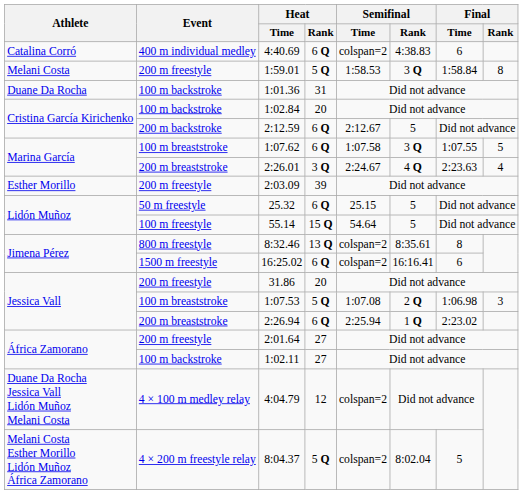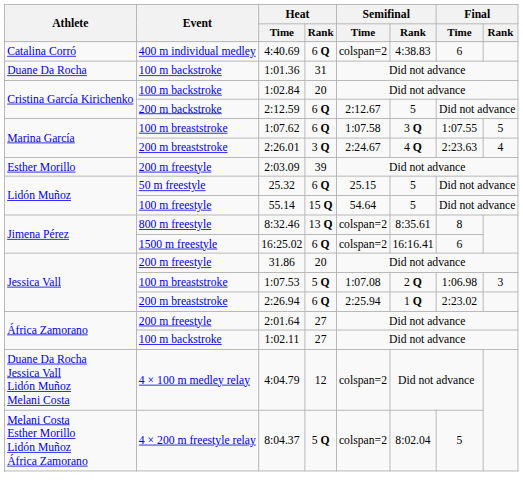- row: (282, 71)
